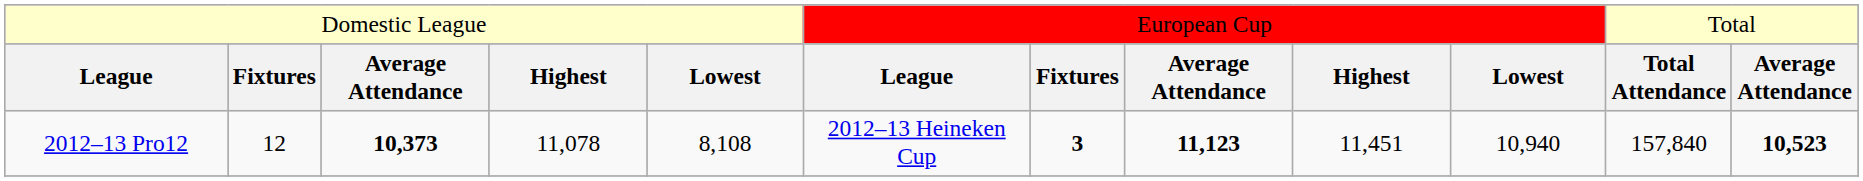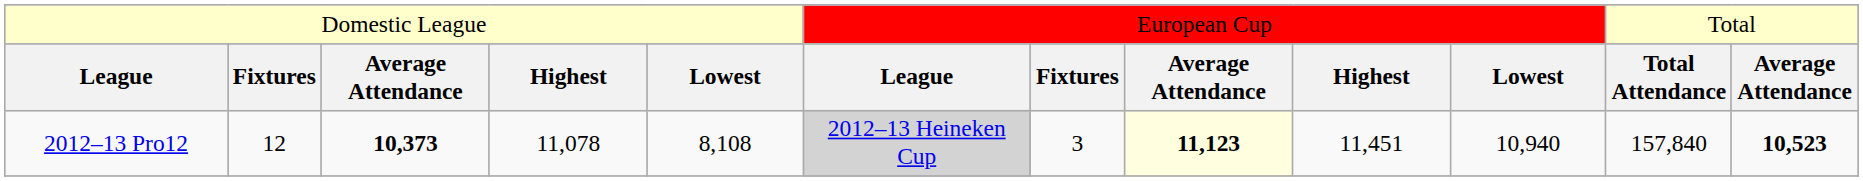(917, 143) no background -> (917, 143) lightgrey background
(1077, 143) bold -> (1077, 143) normal
(1208, 143) no background -> (1208, 143) lightyellow background
